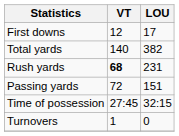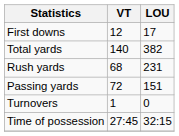(116, 67) bold -> (116, 67) normal
rows swapped: (32, 121) <-> (56, 103)
